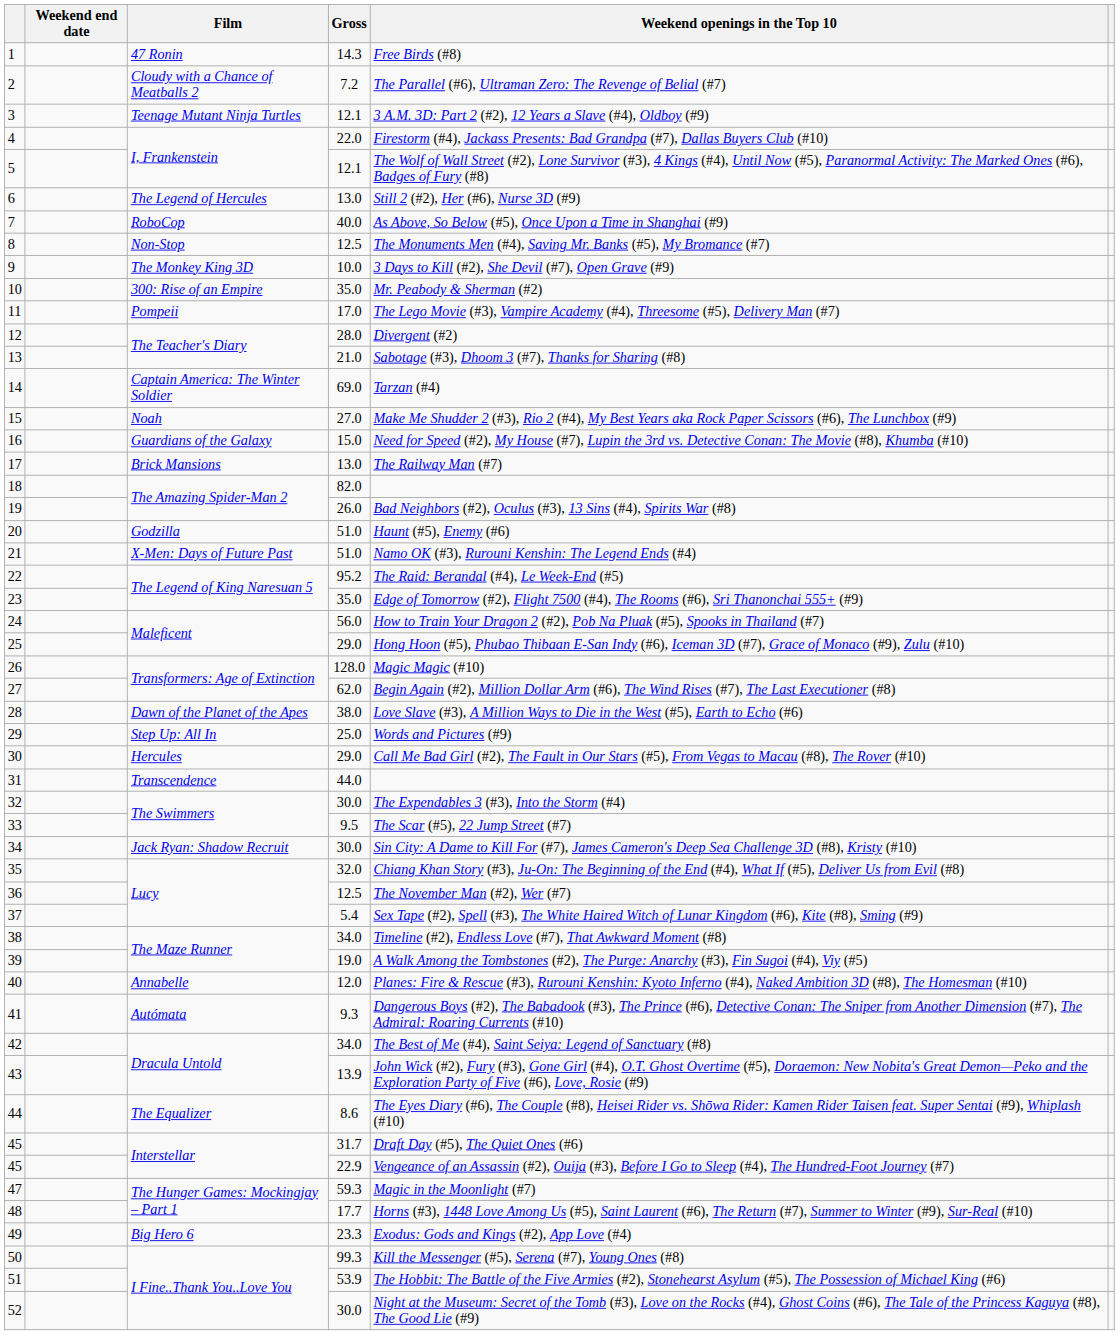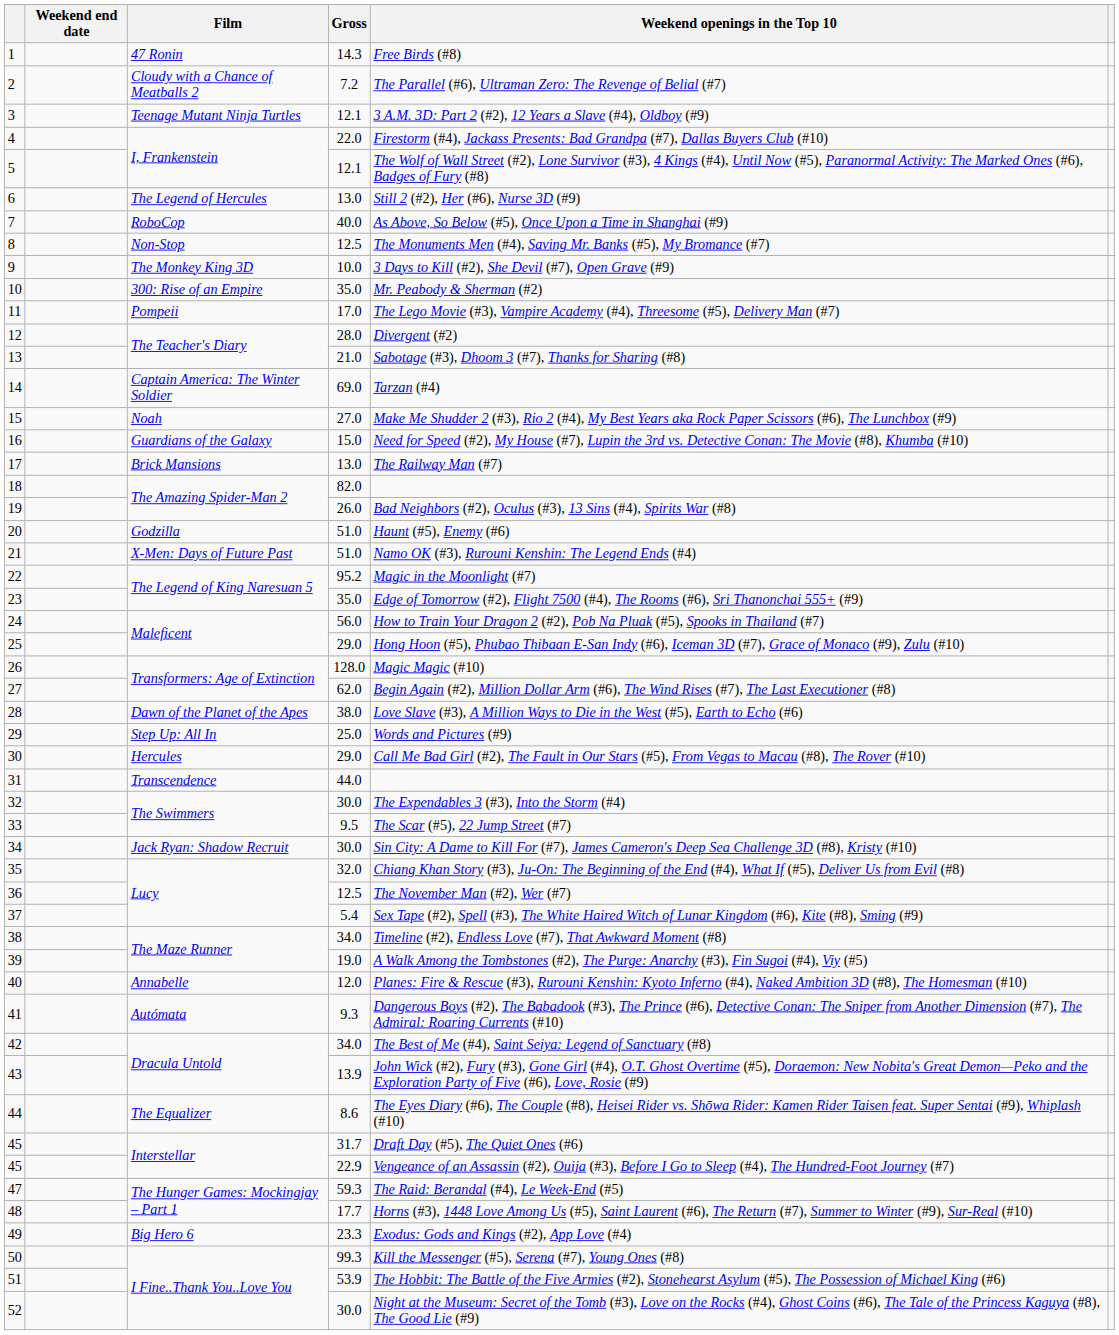(498, 576) The Raid: Berandal (#4), Le Week-End (#5) -> (455, 576) Magic in the Moonlight (#7)
(455, 1189) Magic in the Moonlight (#7) -> (498, 1189) The Raid: Berandal (#4), Le Week-End (#5)
